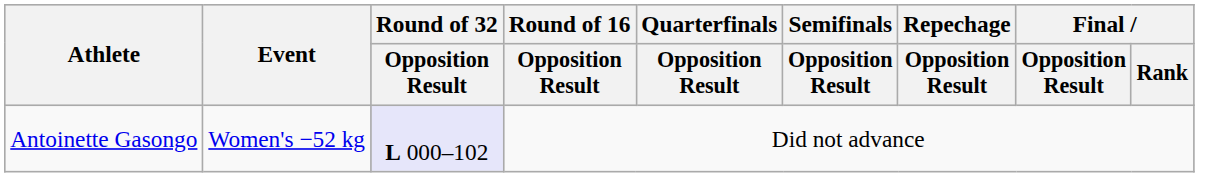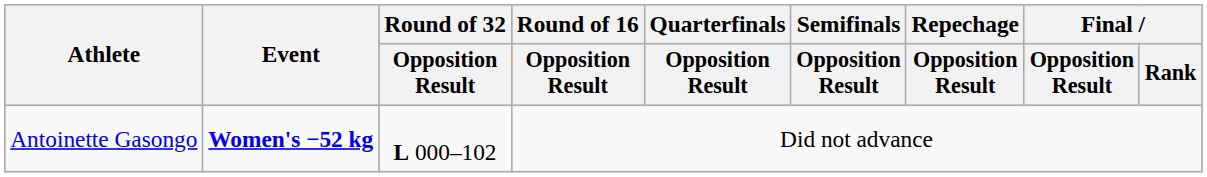(287, 138) normal -> (291, 138) bold
(437, 152) lavender background -> (445, 152) no background
